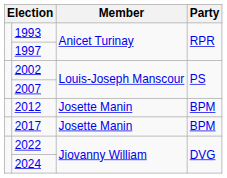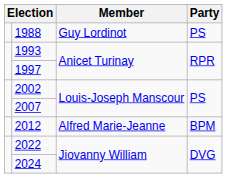+ row: (28, 32)
(95, 107) Josette Manin -> (112, 126) Alfred Marie-Jeanne
- row: (28, 126)
